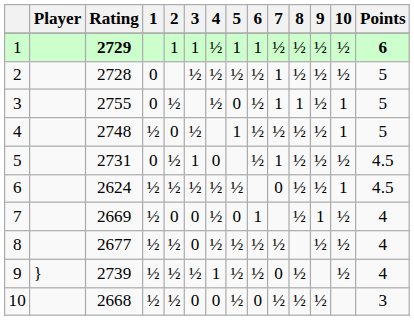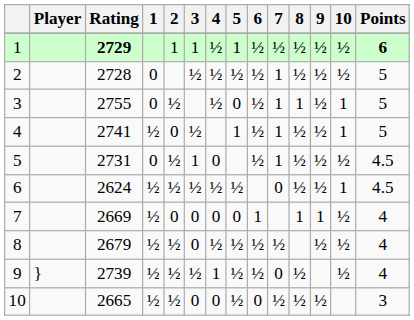(258, 47) 1 -> (258, 47) ½
(114, 132) 2748 -> (114, 132) 2741
(279, 132) ½ -> (279, 132) 1
(216, 216) ½ -> (216, 216) 0
(299, 216) ½ -> (299, 216) 1
(114, 245) 2677 -> (114, 245) 2679
(114, 301) 2668 -> (114, 301) 2665
